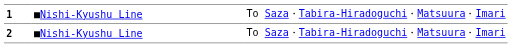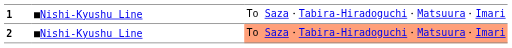(376, 33) no background -> (376, 33) lightsalmon background
